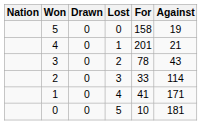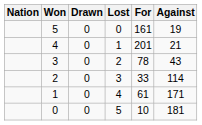(143, 29) 158 -> (143, 29) 161
(143, 95) 41 -> (143, 95) 61
